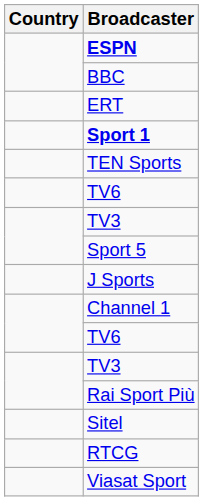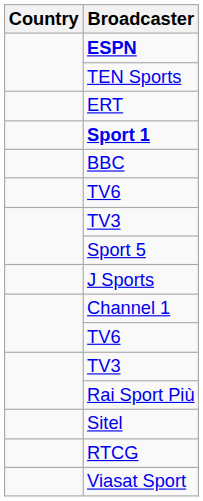(106, 76) BBC -> (134, 76) TEN Sports
(134, 163) TEN Sports -> (106, 163) BBC
